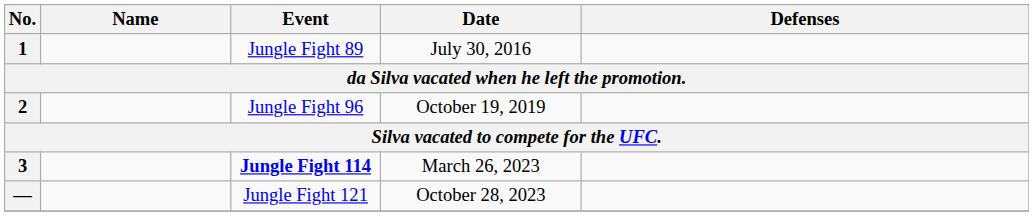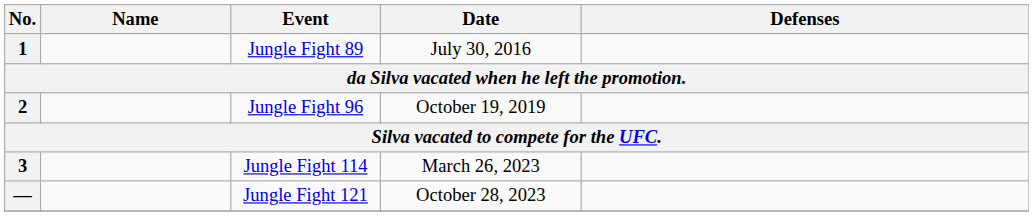(306, 166) bold -> (305, 166) normal
